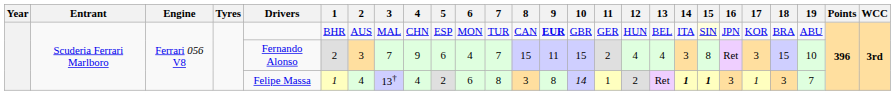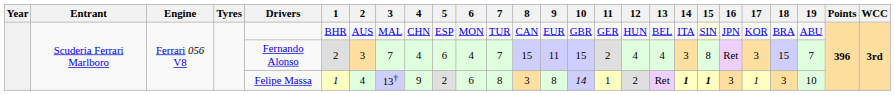(553, 31) bold -> (554, 31) normal
(417, 55) 9 -> (419, 55) 4
(811, 55) 10 -> (811, 55) 7
(417, 80) 4 -> (419, 80) 9
(811, 80) 7 -> (811, 80) 10
